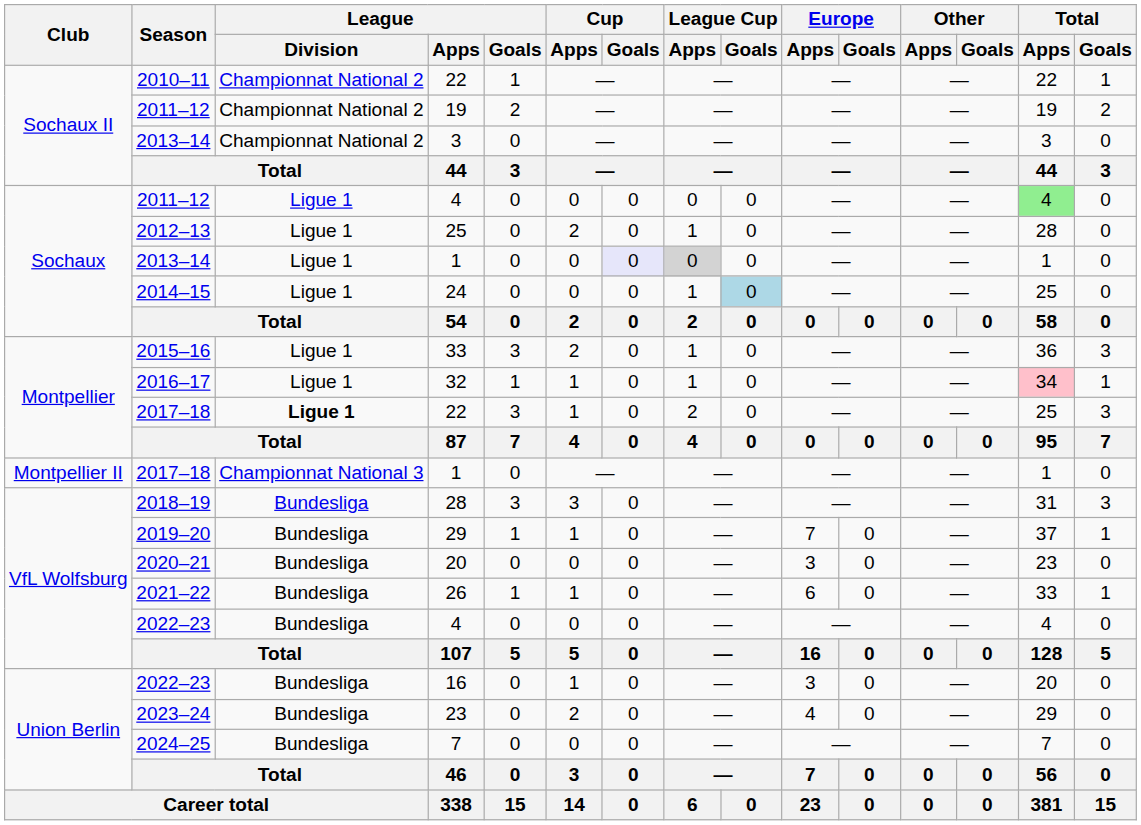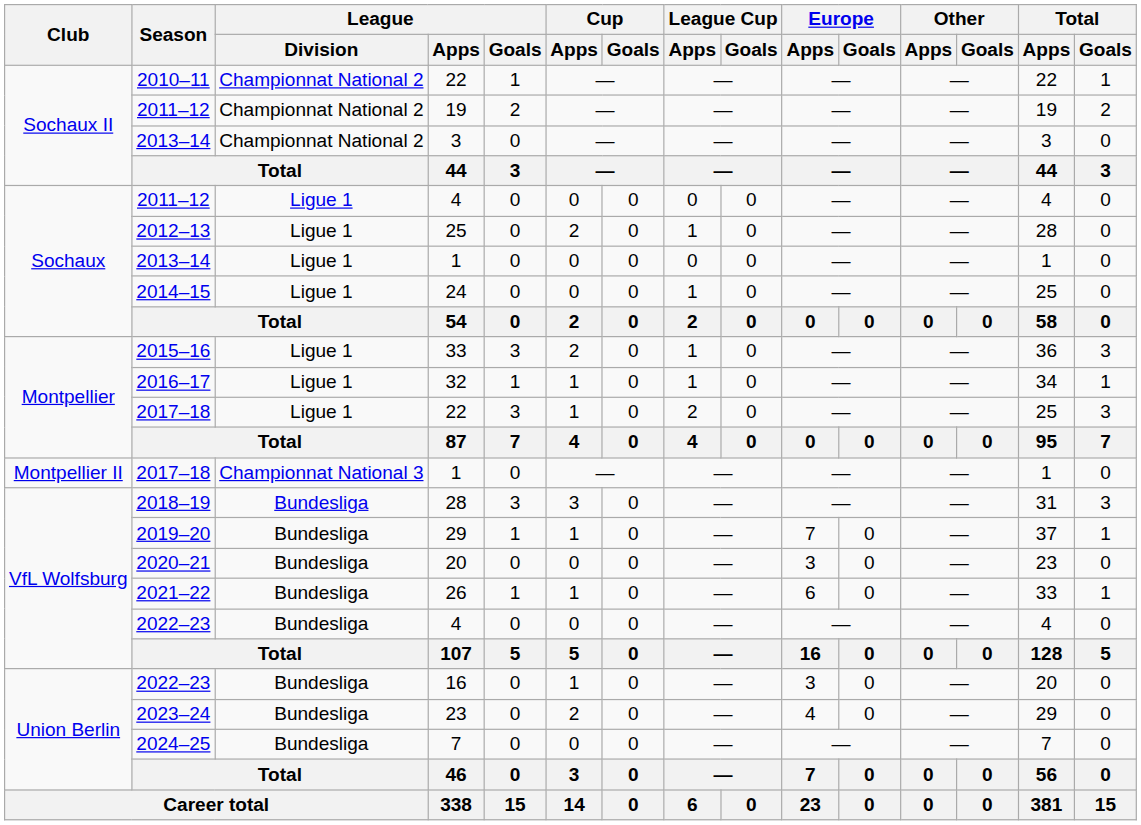(1046, 200) lightgreen background -> (1046, 200) no background
(633, 261) lavender background -> (633, 261) no background
(692, 261) lightgrey background -> (692, 261) no background
(751, 291) lightblue background -> (751, 291) no background
(1046, 381) pink background -> (1046, 381) no background
(321, 412) bold -> (321, 412) normal
